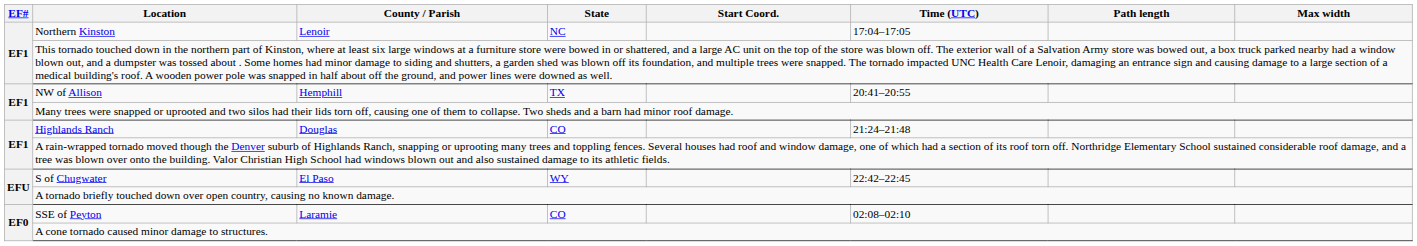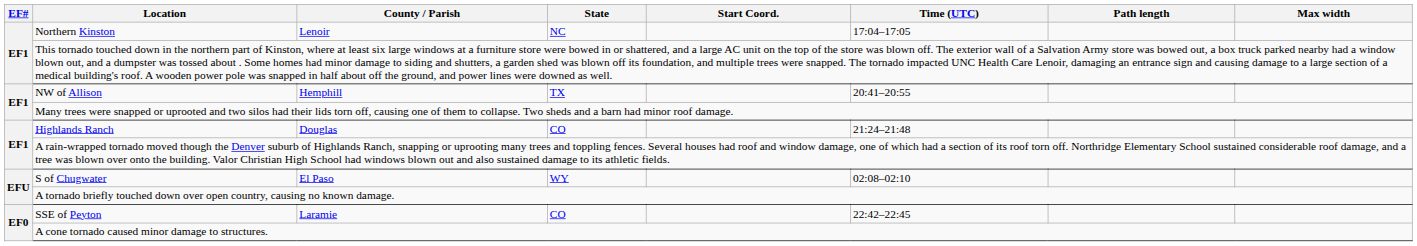(882, 177) 22:42–22:45 -> (882, 177) 02:08–02:10
(882, 213) 02:08–02:10 -> (882, 213) 22:42–22:45
